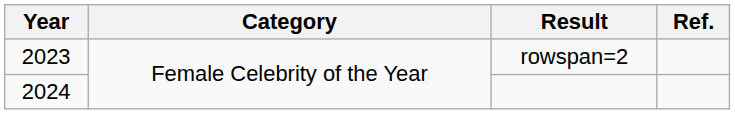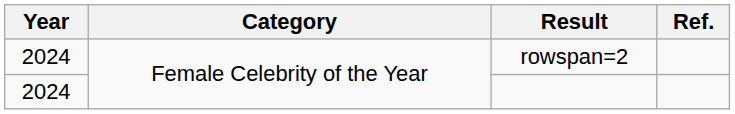(46, 56) 2023 -> (46, 56) 2024
